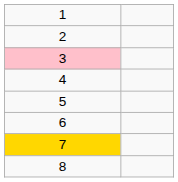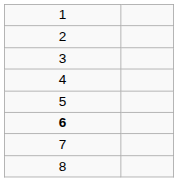(63, 58) pink background -> (63, 58) no background
(63, 123) normal -> (63, 123) bold
(63, 144) gold background -> (63, 144) no background
